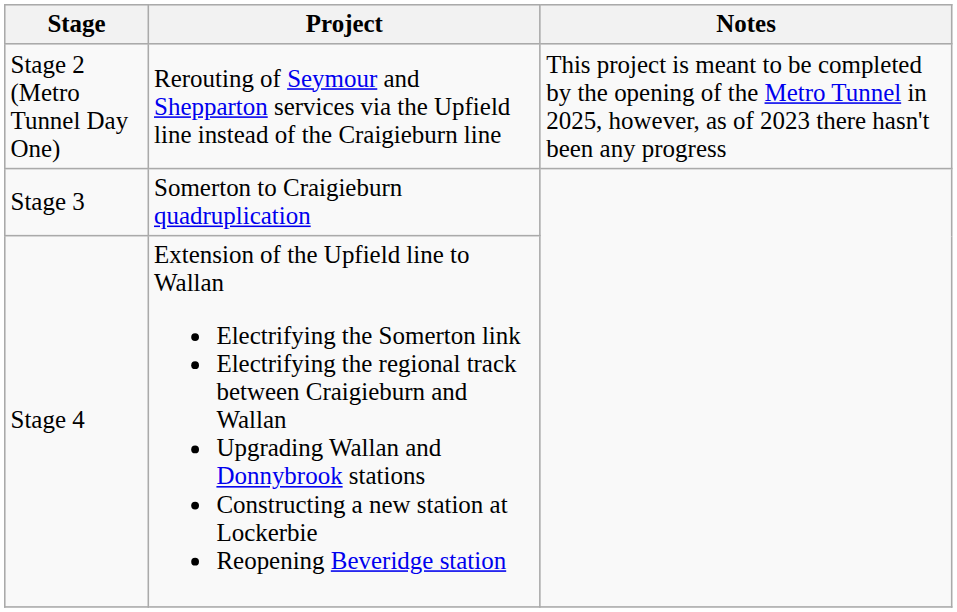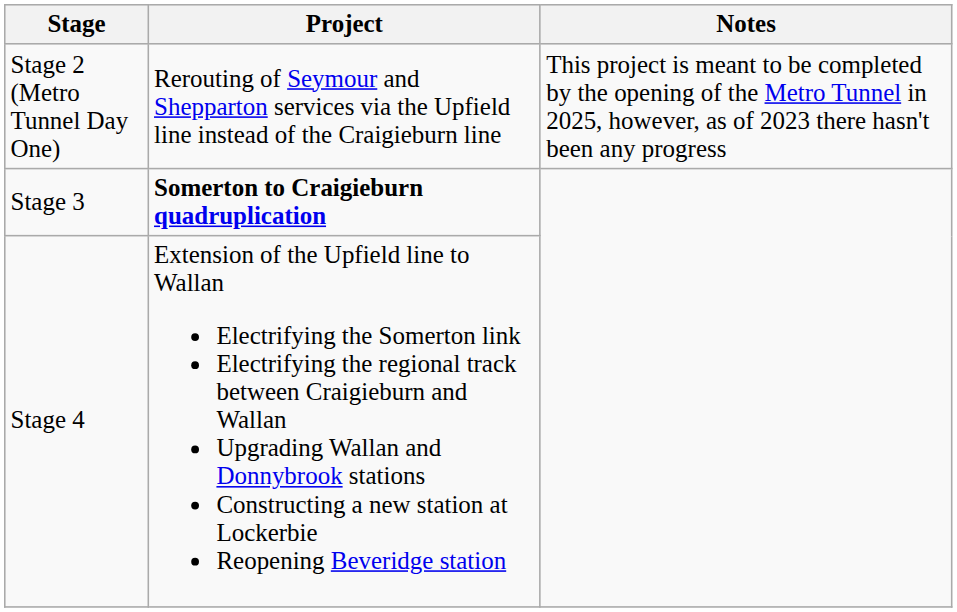(278, 201) normal -> (289, 201) bold
